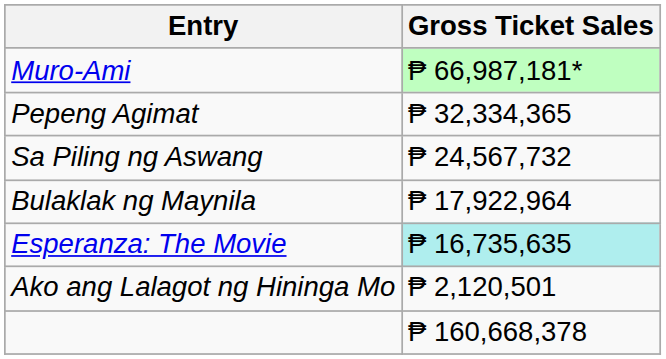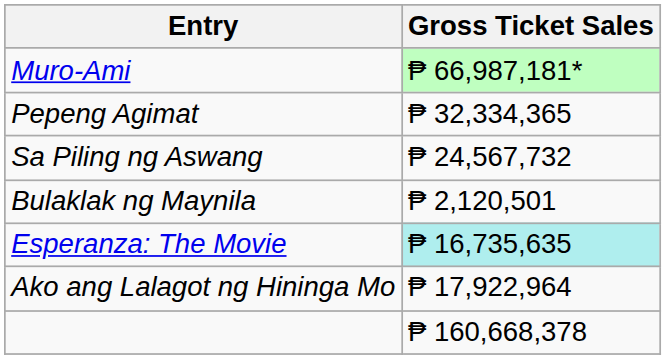(490, 200) ₱ 17,922,964 -> (482, 200) ₱ 2,120,501
(482, 288) ₱ 2,120,501 -> (490, 288) ₱ 17,922,964
